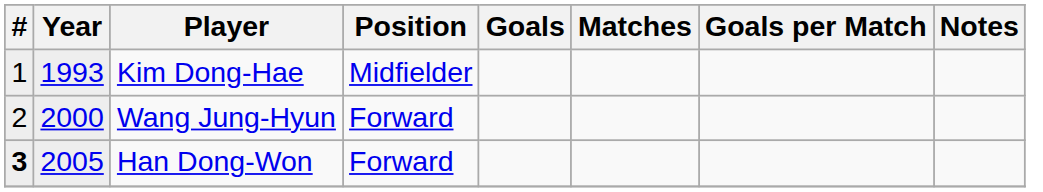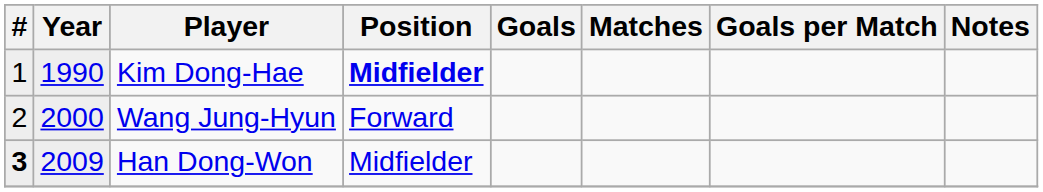(72, 72) 1993 -> (72, 72) 1990
(411, 72) normal -> (416, 72) bold
(72, 162) 2005 -> (72, 162) 2009
(401, 162) Forward -> (411, 162) Midfielder
